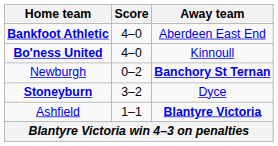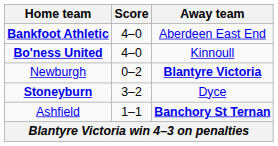(212, 72) Banchory St Ternan -> (212, 72) Blantyre Victoria
(212, 111) Blantyre Victoria -> (212, 111) Banchory St Ternan
